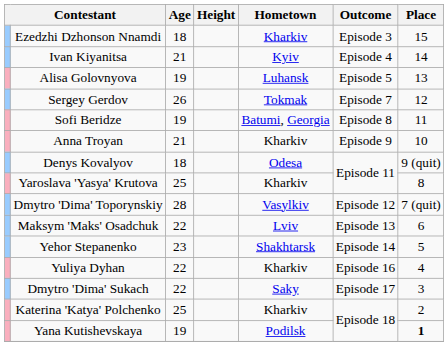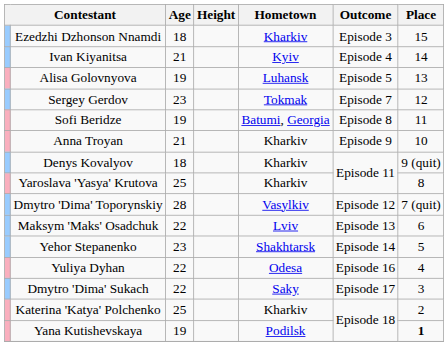(180, 99) 26 -> (180, 99) 23
(286, 162) Odesa -> (286, 162) Kharkiv
(286, 267) Kharkiv -> (286, 267) Odesa
